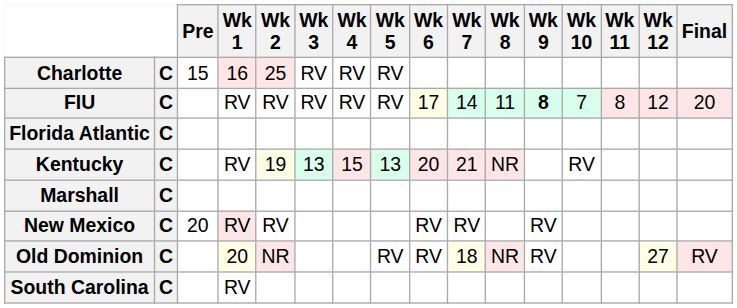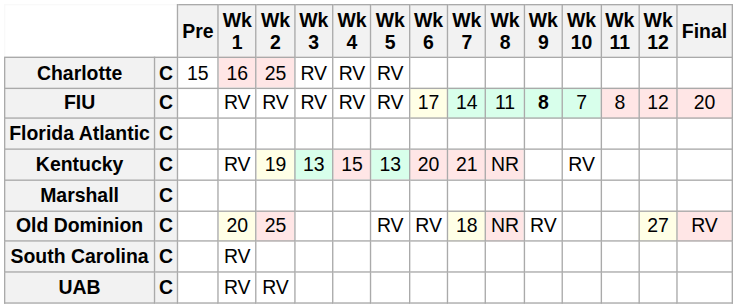- row: (80, 226)
(275, 257) NR -> (275, 226) 25
+ row: (80, 288)
